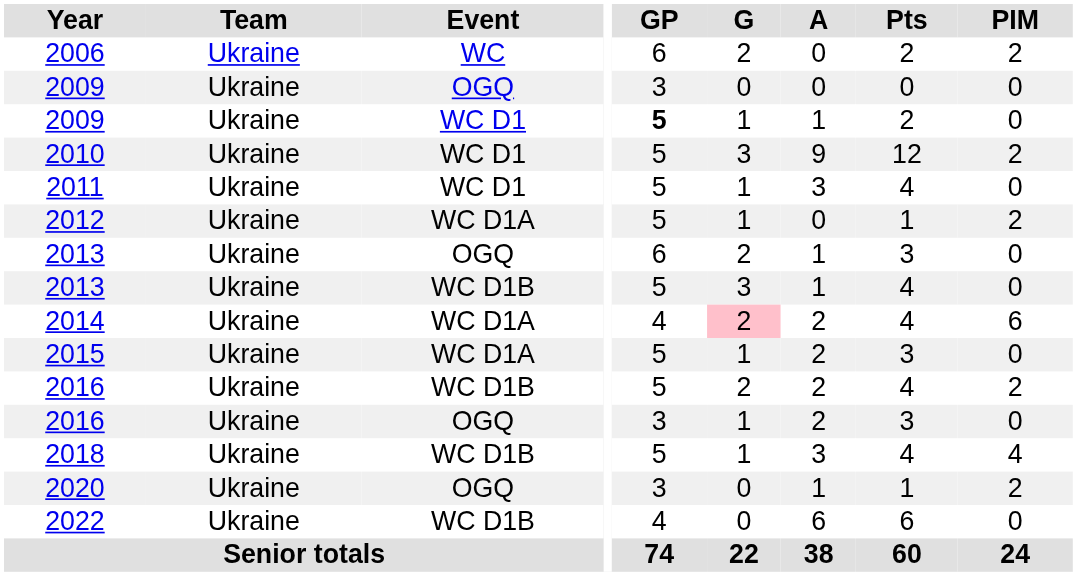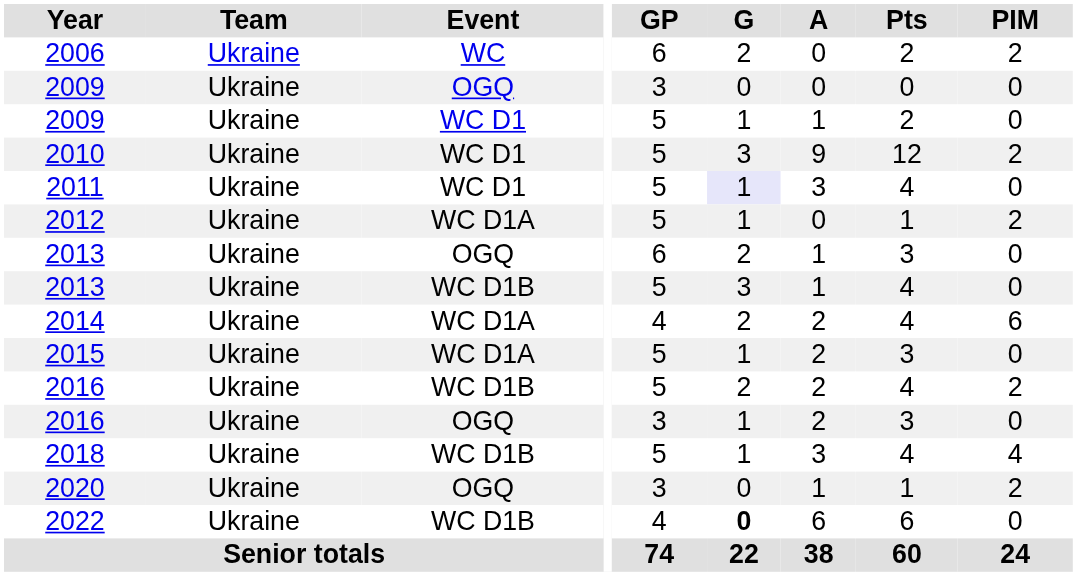(659, 120) bold -> (659, 120) normal
(744, 187) no background -> (744, 187) lavender background
(744, 320) pink background -> (744, 320) no background
(744, 521) normal -> (744, 521) bold
